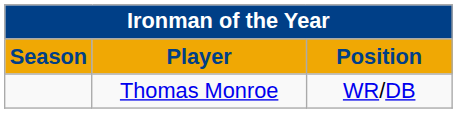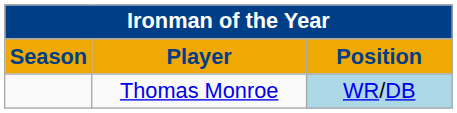(379, 90) no background -> (379, 90) lightblue background
